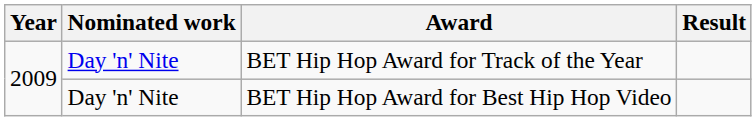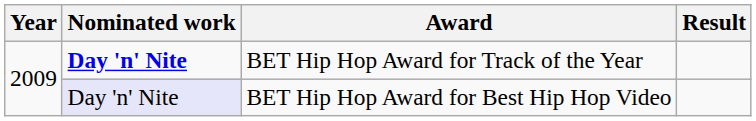(123, 60) normal -> (127, 60) bold
(123, 97) no background -> (123, 97) lavender background
